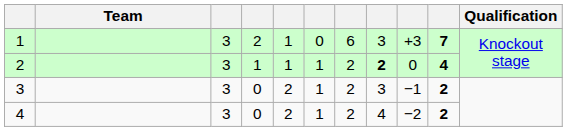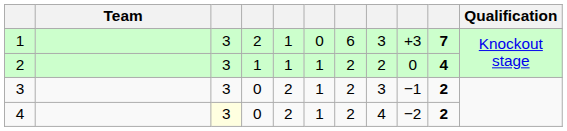(382, 65) bold -> (382, 65) normal
(226, 114) no background -> (226, 114) lightyellow background
